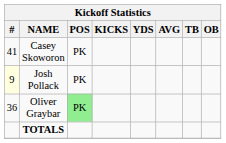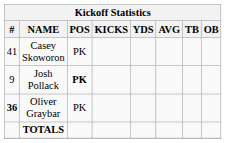(12, 79) lightyellow background -> (12, 79) no background
(80, 79) normal -> (80, 79) bold
(12, 107) normal -> (12, 107) bold
(80, 107) lightgreen background -> (80, 107) no background
